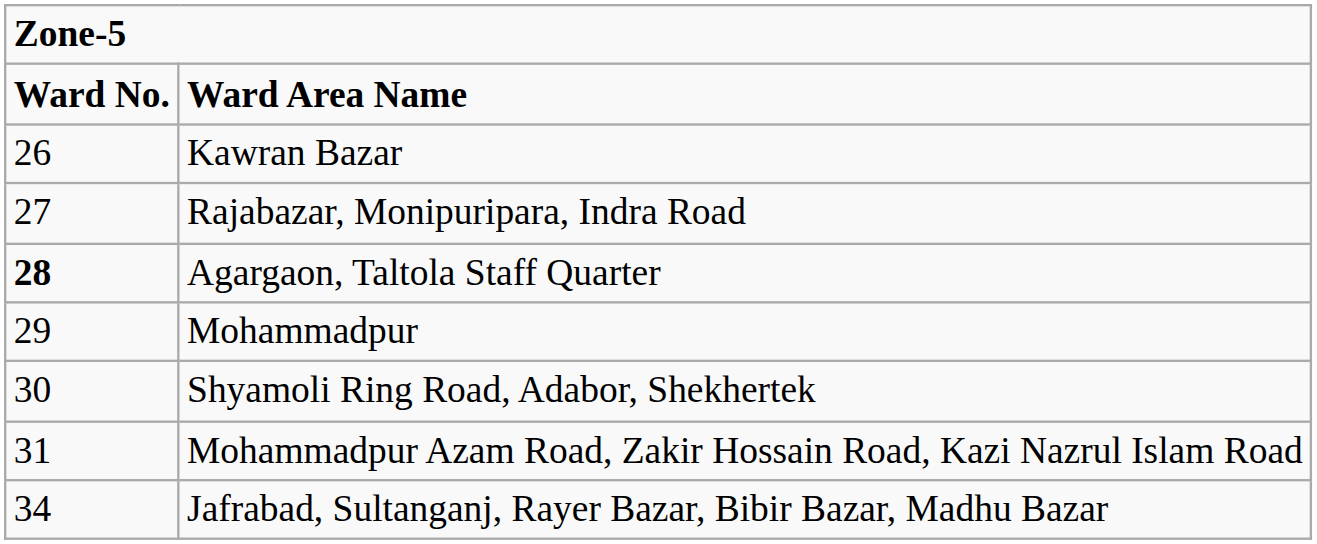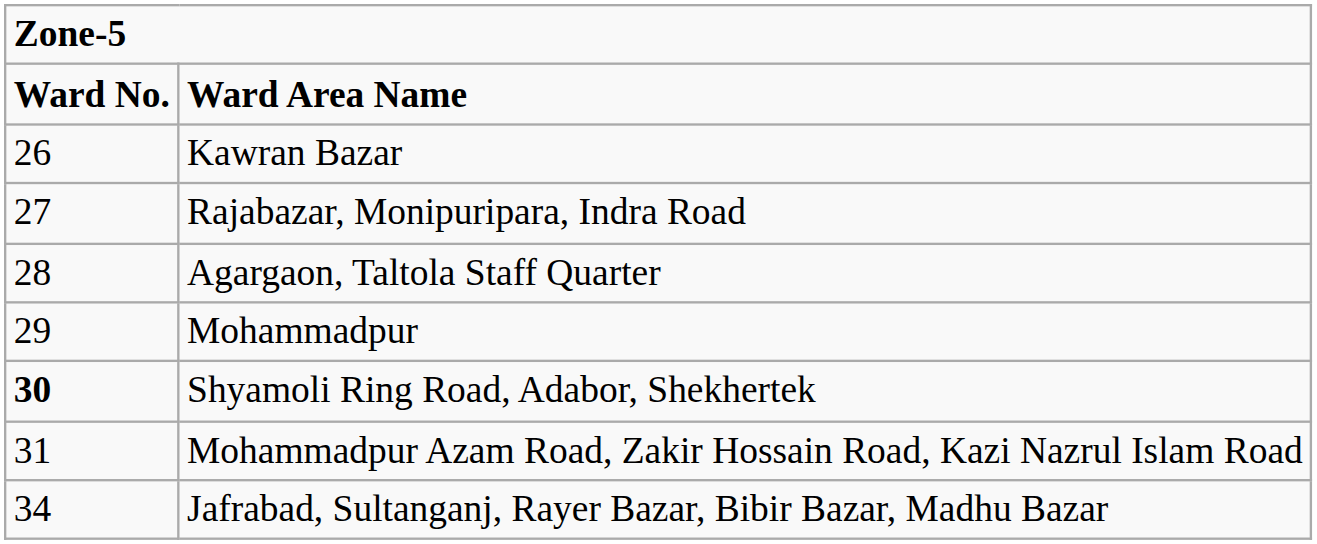(33, 271) bold -> (33, 271) normal
(33, 390) normal -> (33, 390) bold
